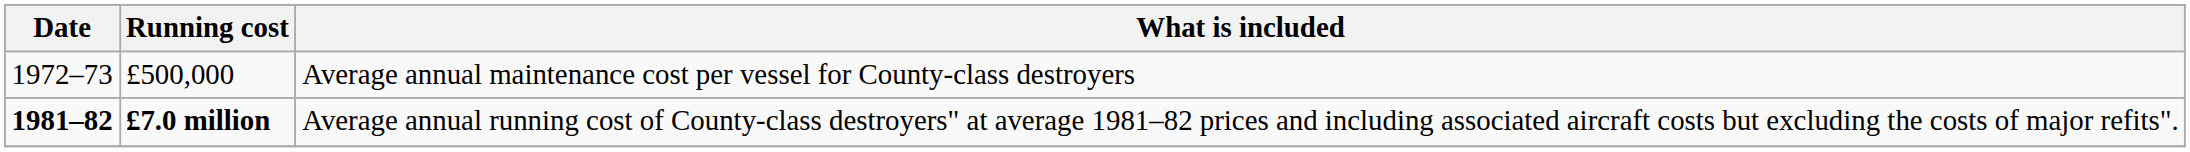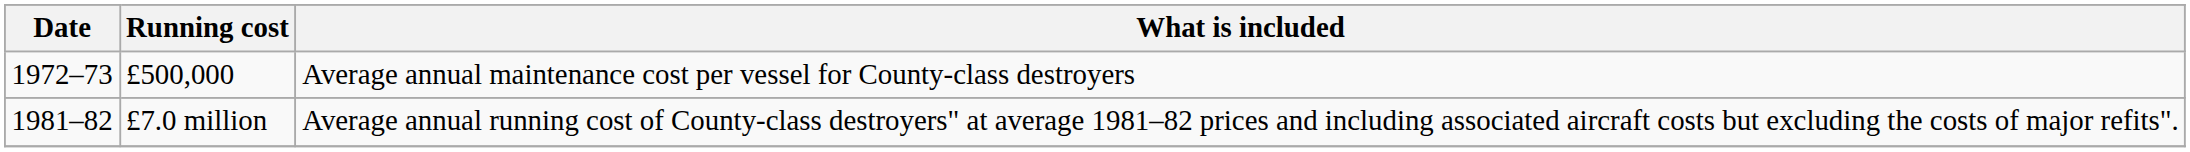(62, 121) bold -> (62, 121) normal
(198, 121) bold -> (197, 121) normal
